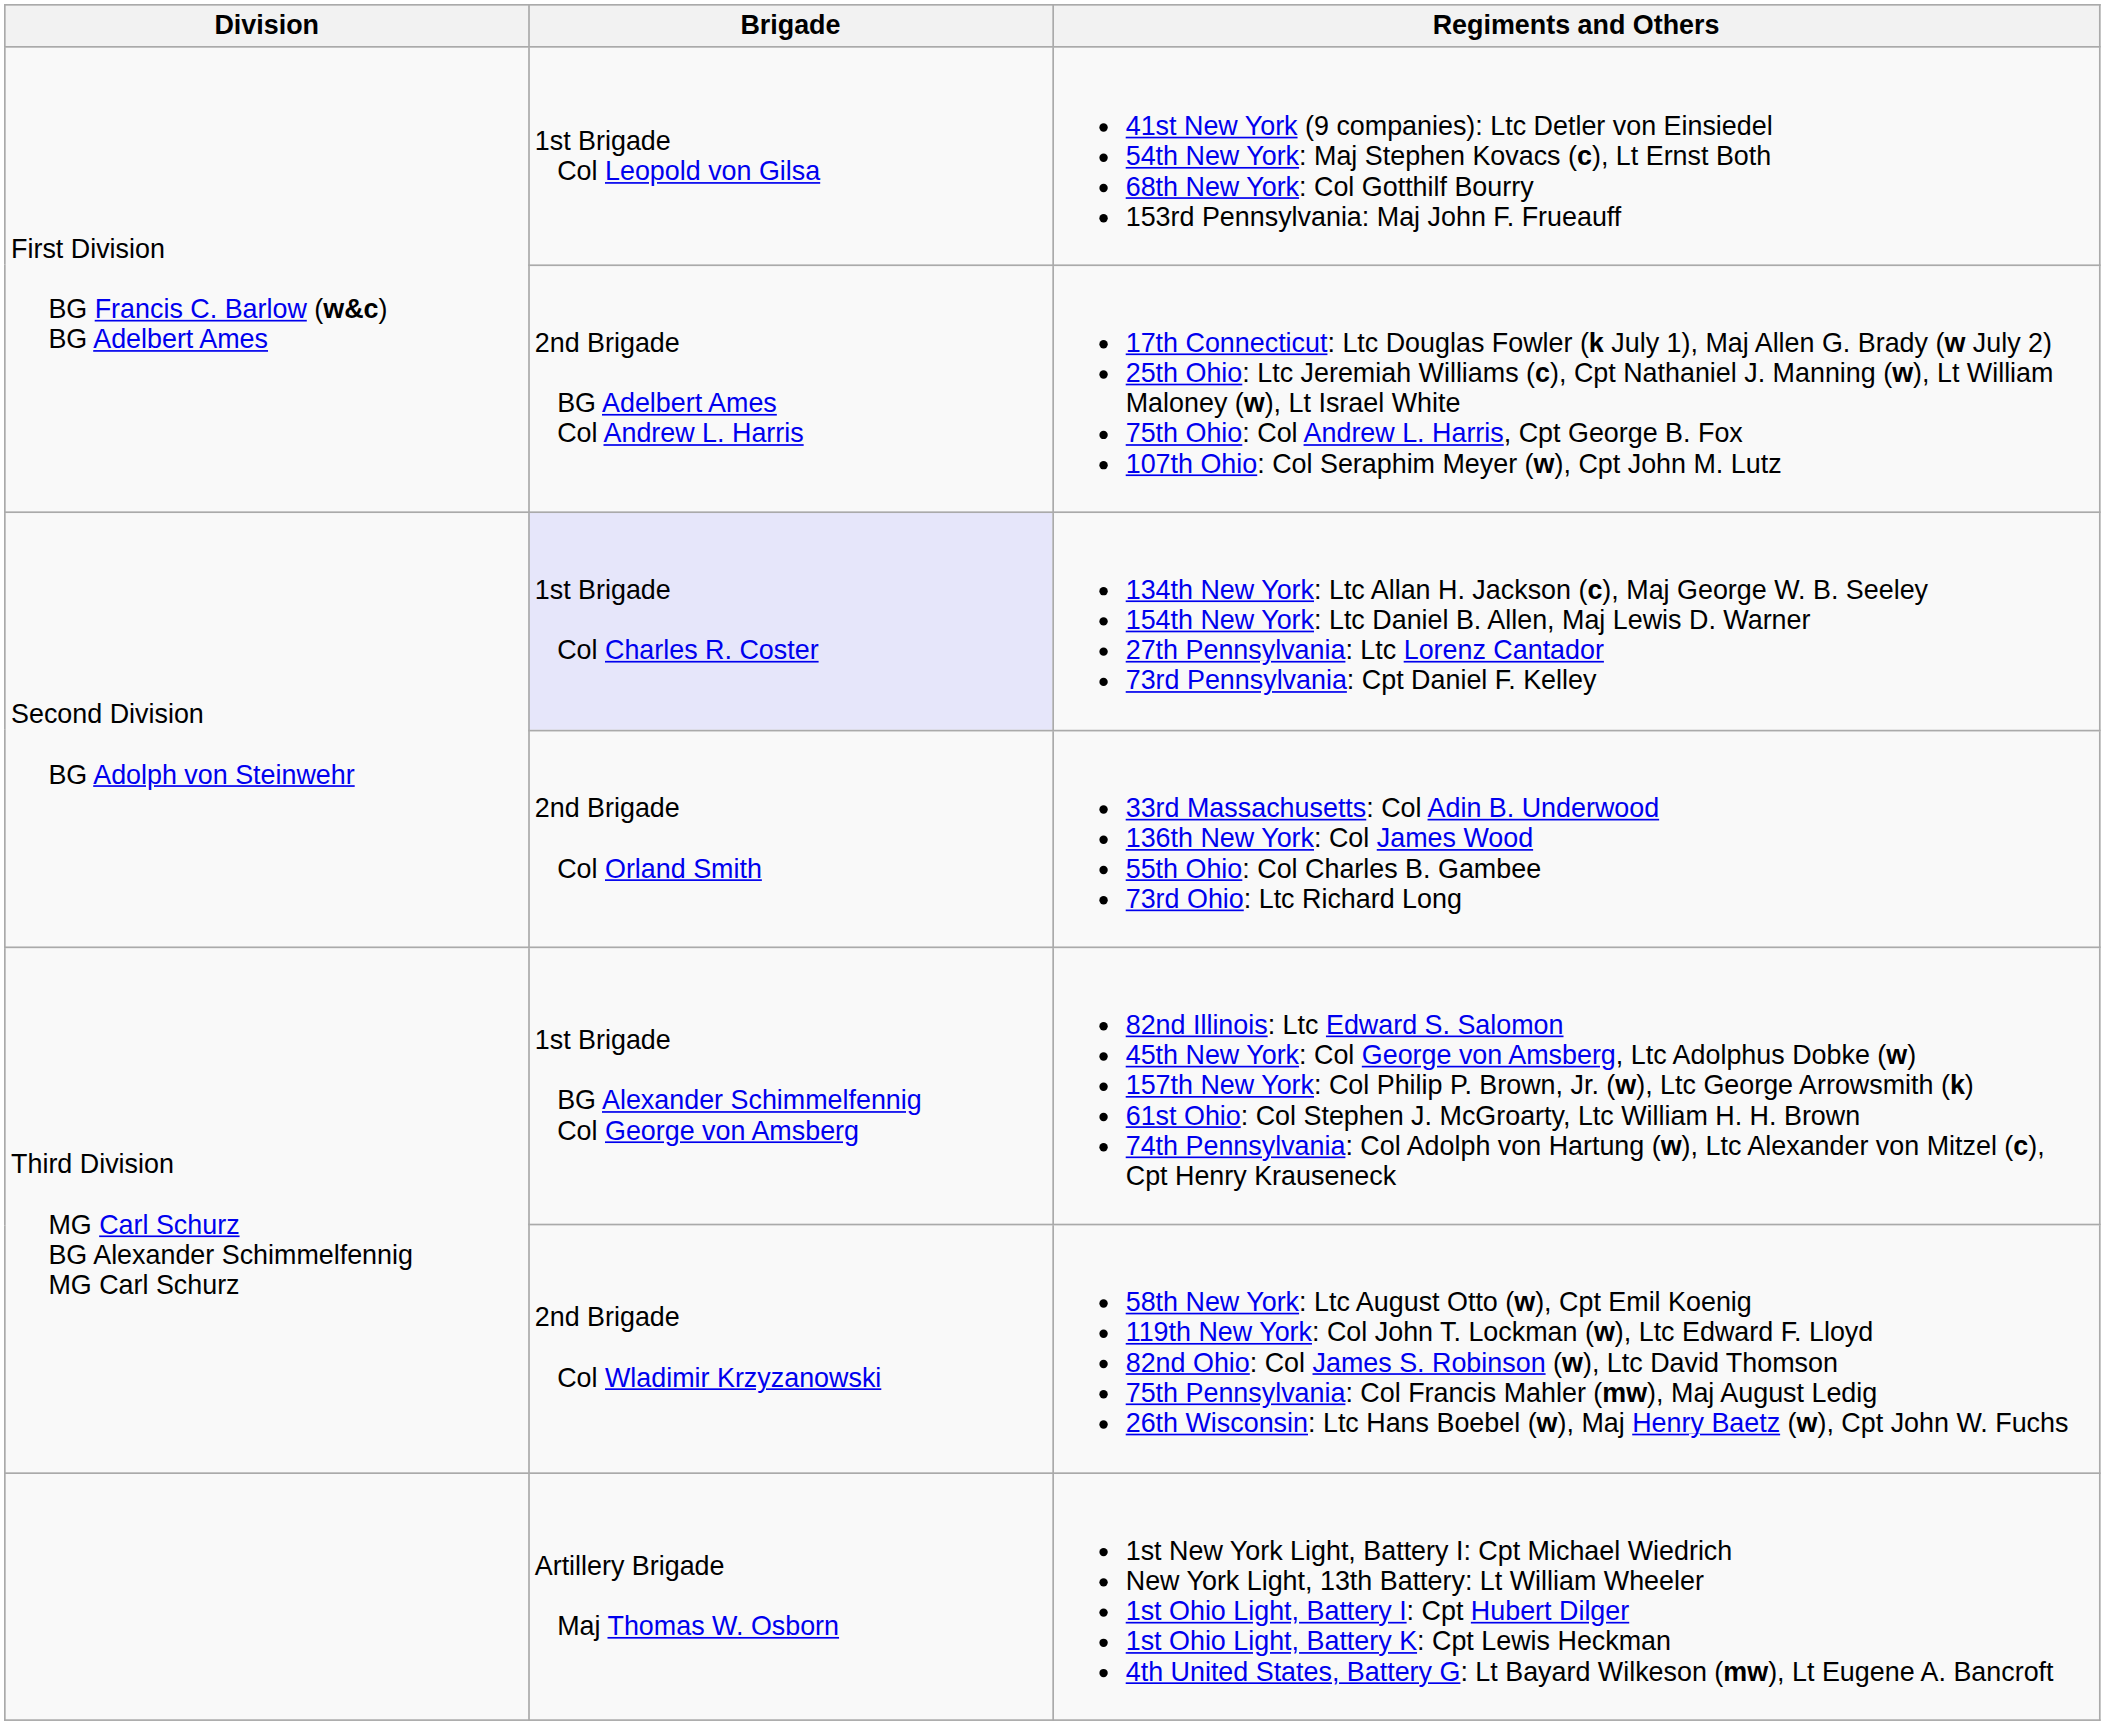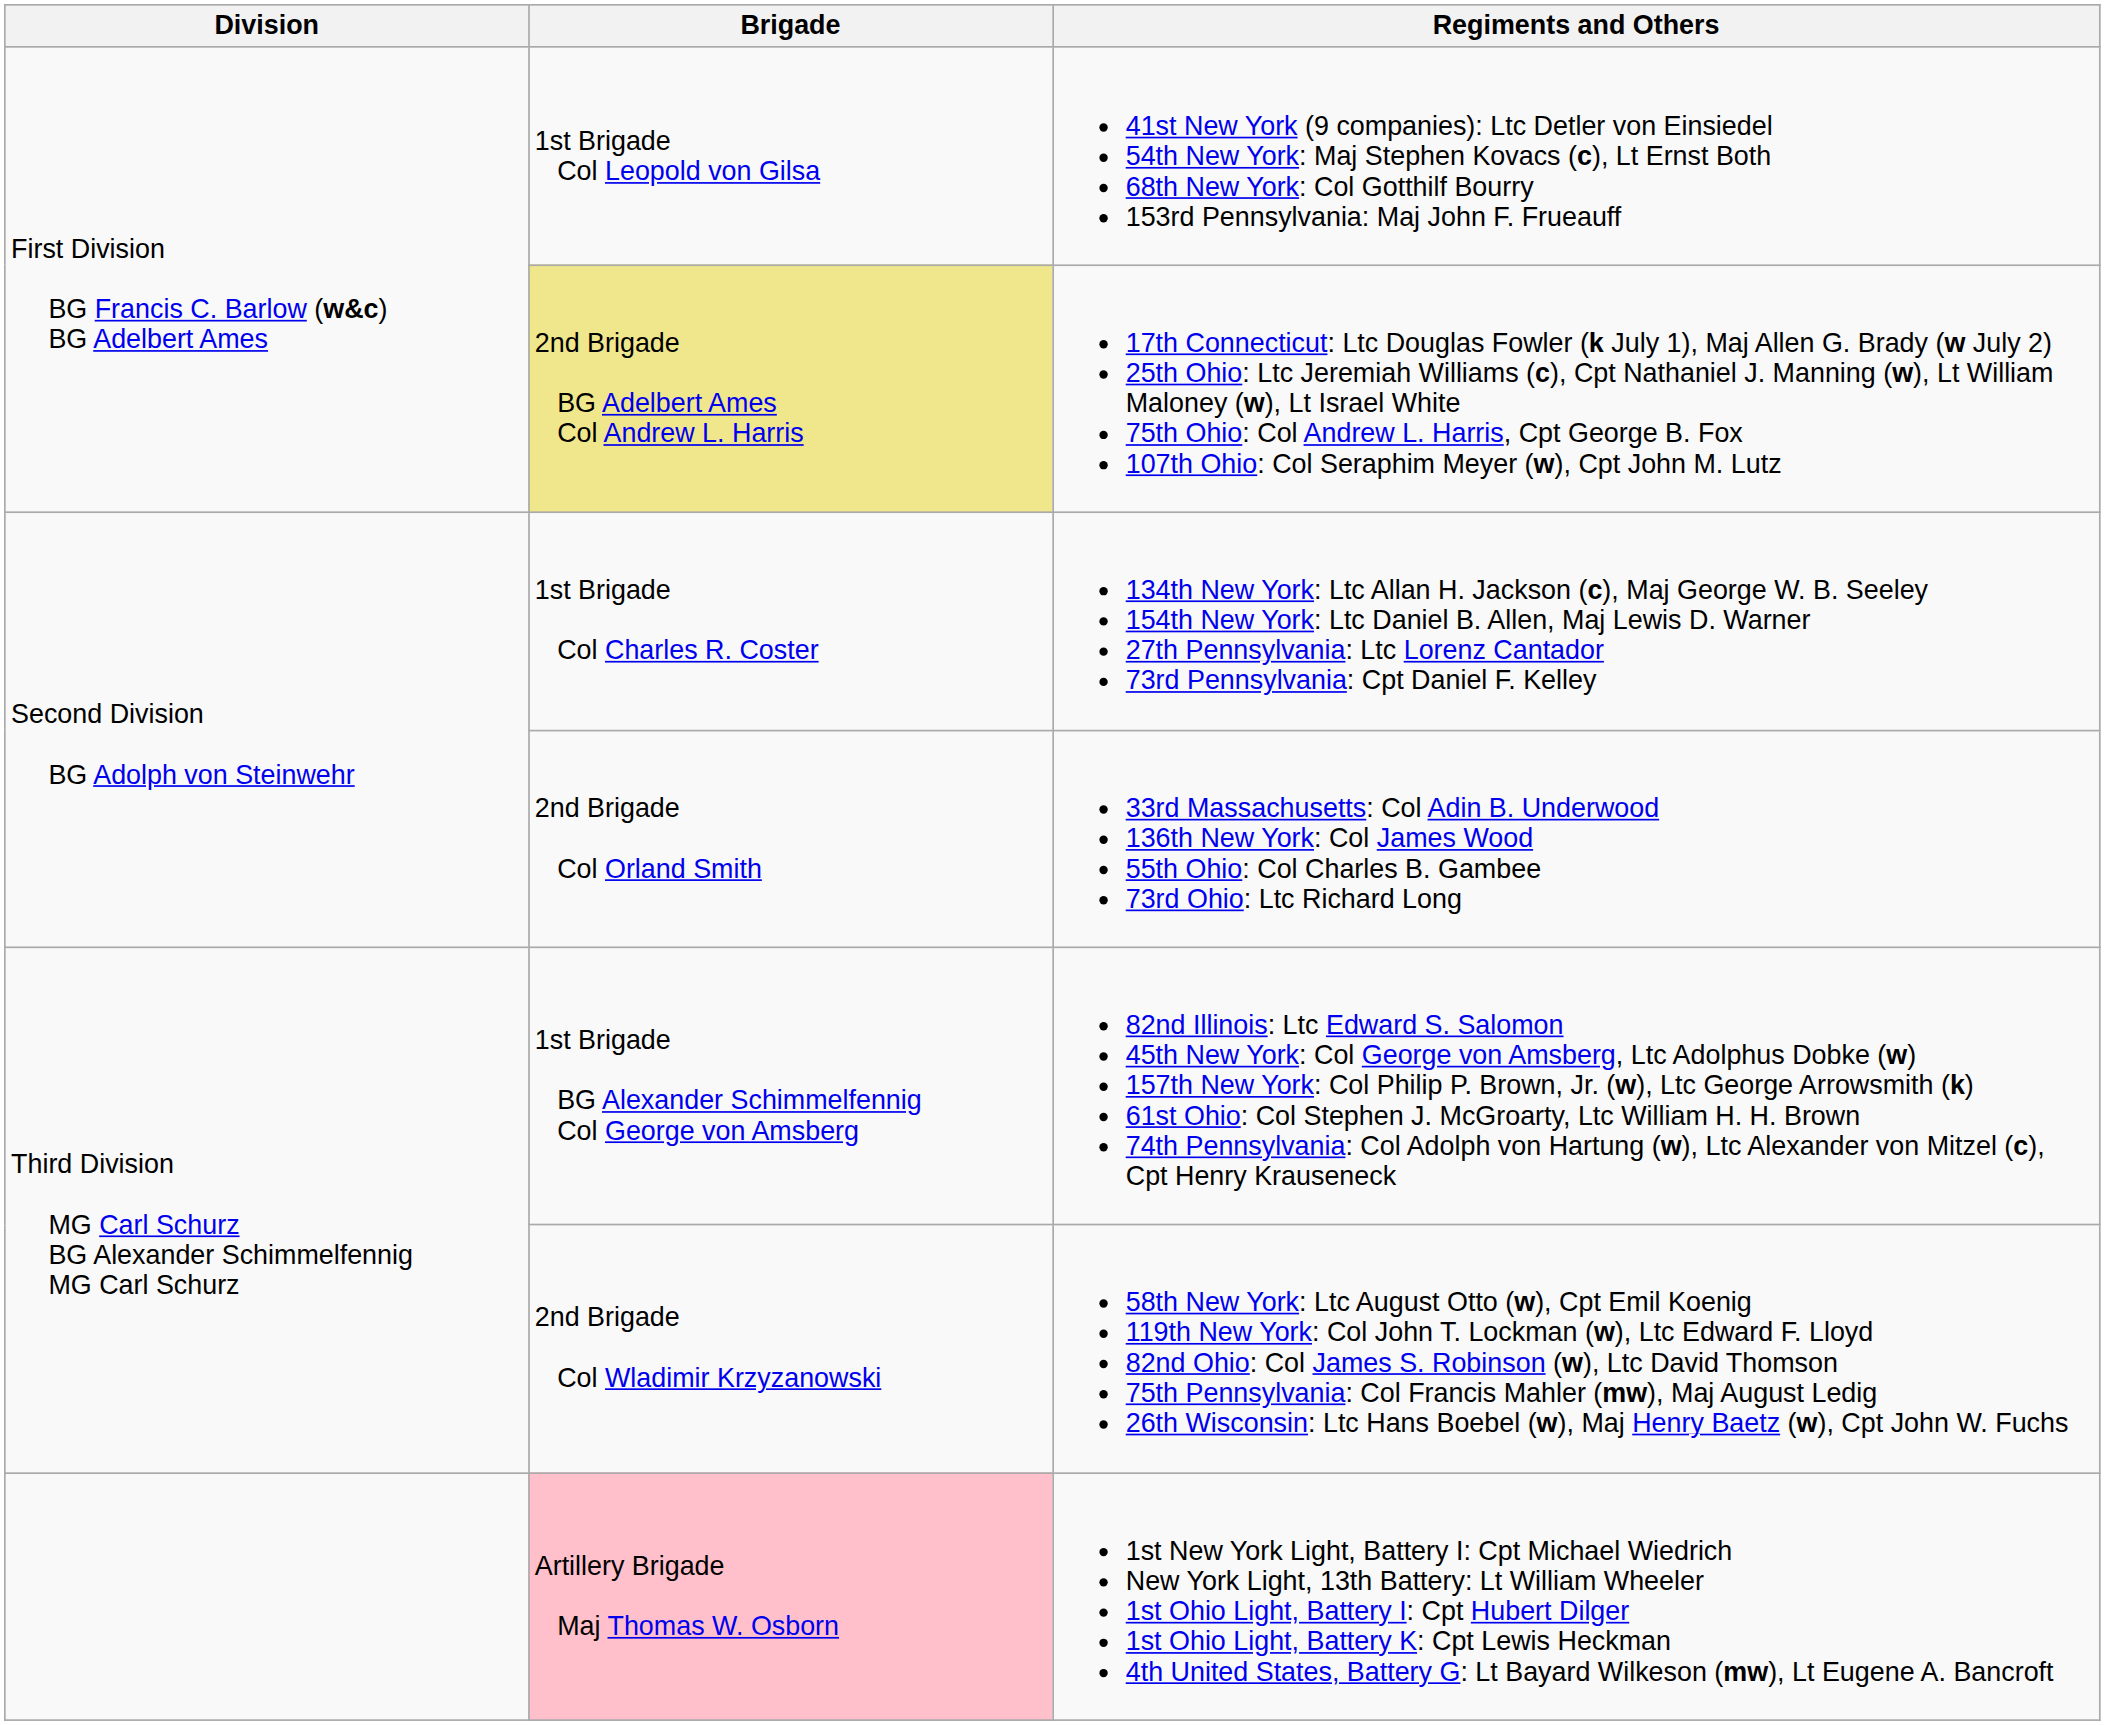(669, 388) no background -> (669, 388) khaki background
(677, 620) lavender background -> (677, 620) no background
(687, 1595) no background -> (687, 1595) pink background
